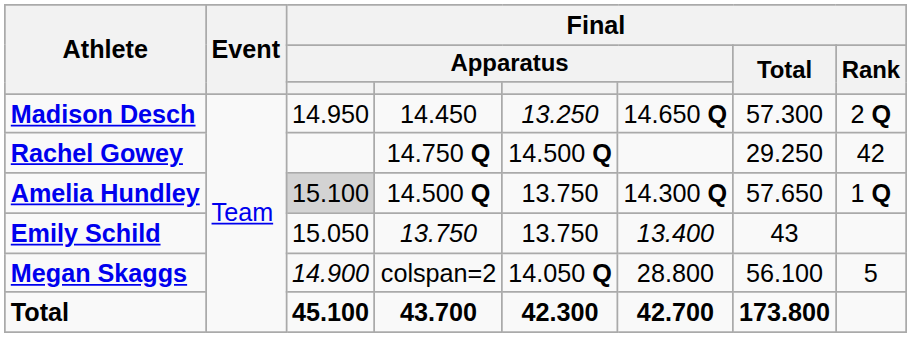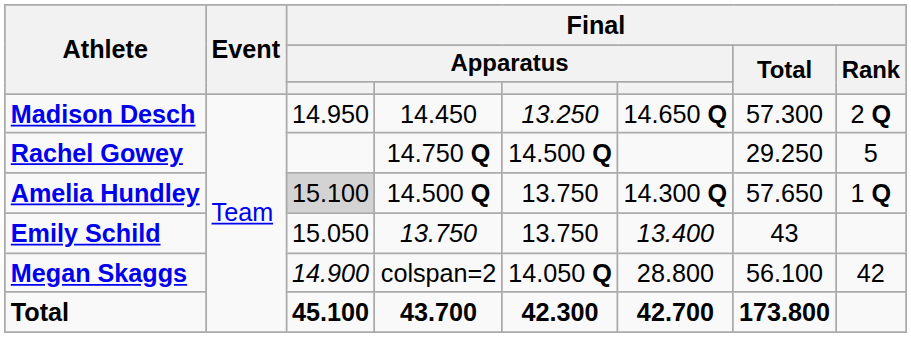(871, 154) 42 -> (871, 154) 5
(871, 273) 5 -> (871, 273) 42
